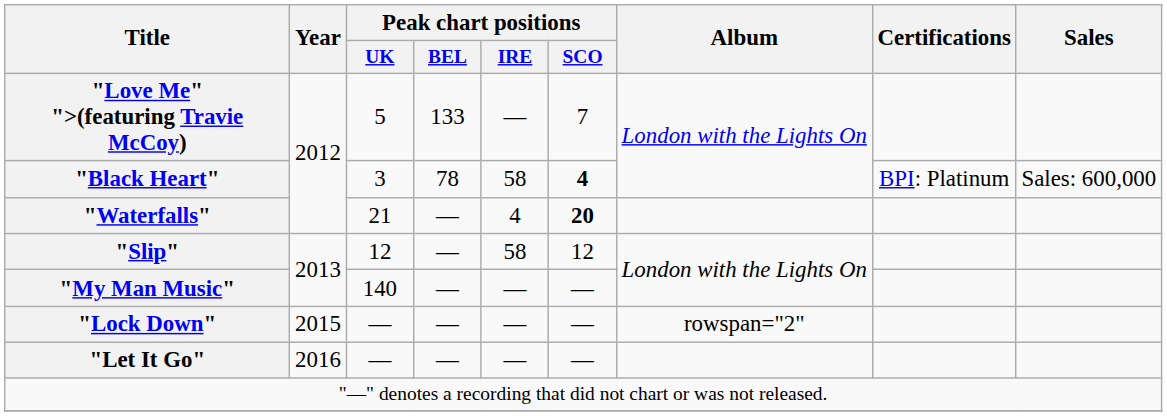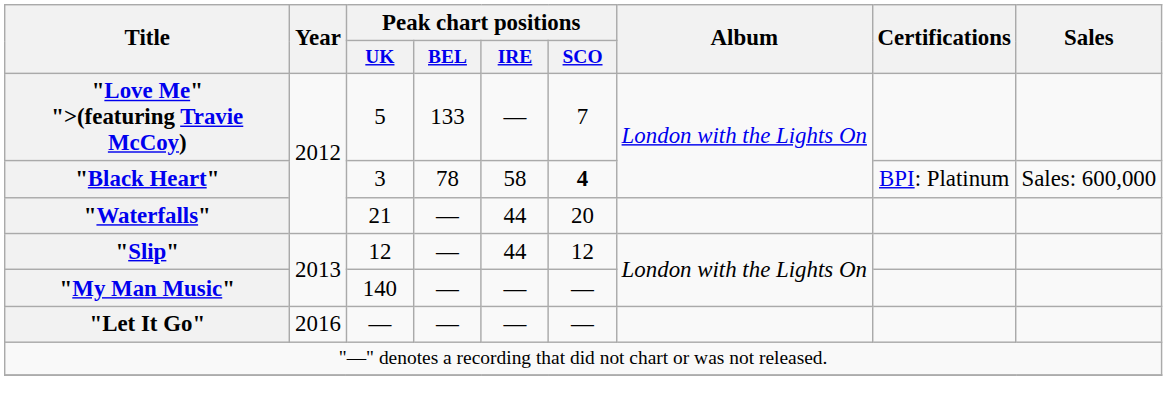(515, 215) 4 -> (515, 215) 44
(583, 215) bold -> (583, 215) normal
(515, 251) 58 -> (515, 251) 44
- row: (147, 323)
